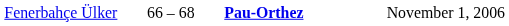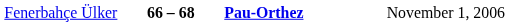(171, 12) normal -> (171, 12) bold
